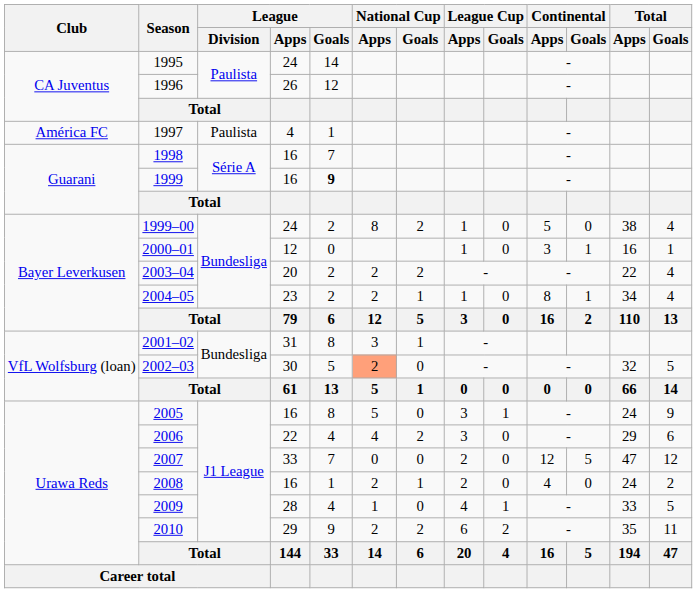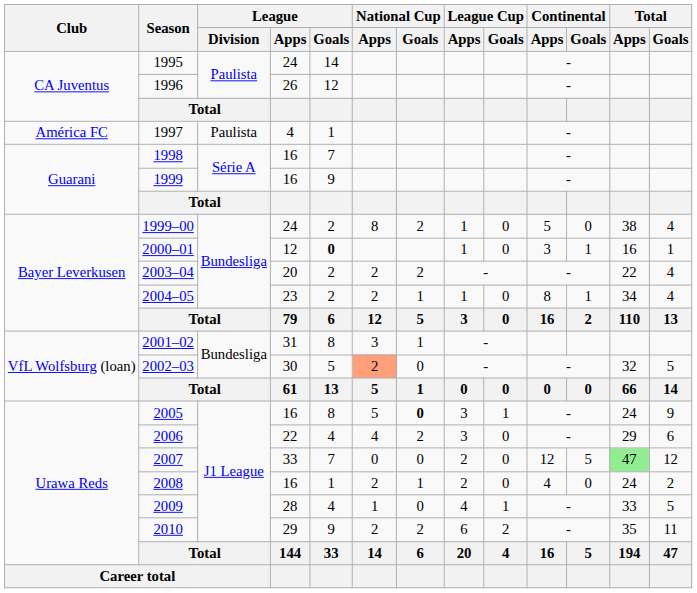(331, 179) bold -> (331, 179) normal
(331, 249) normal -> (331, 249) bold
(420, 413) normal -> (420, 413) bold
(629, 459) no background -> (629, 459) lightgreen background
